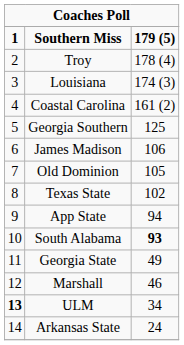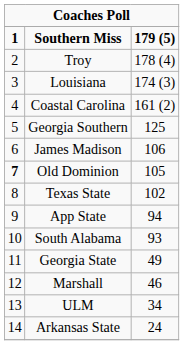(15, 171) normal -> (15, 171) bold
(155, 238) bold -> (155, 238) normal
(15, 305) bold -> (15, 305) normal
